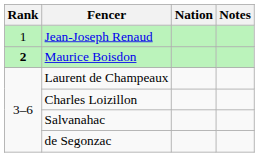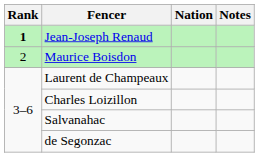(23, 36) normal -> (23, 36) bold
(23, 57) bold -> (23, 57) normal
